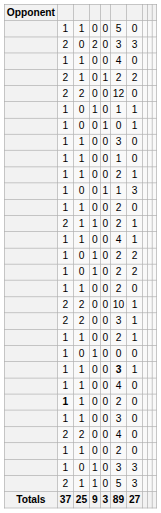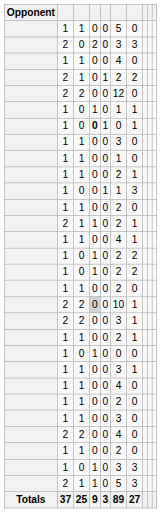(95, 126) normal -> (95, 126) bold
(95, 304) no background -> (95, 304) lightgrey background
(118, 369) bold -> (118, 369) normal
(65, 402) bold -> (65, 402) normal
